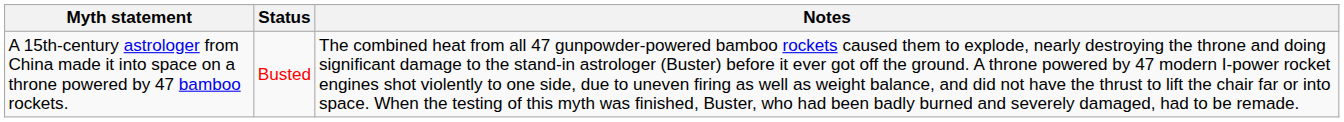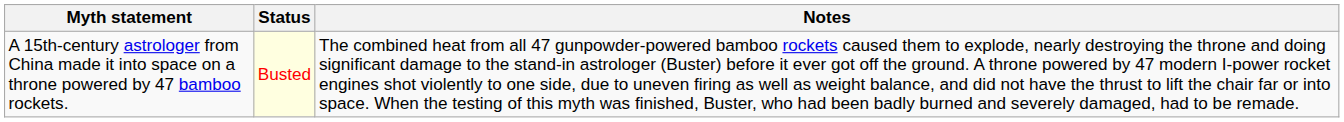(284, 74) no background -> (284, 74) lightyellow background
